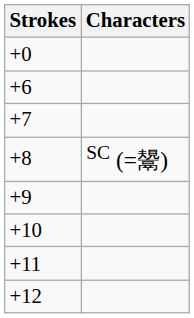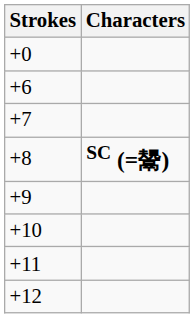(127, 158) normal -> (128, 158) bold
